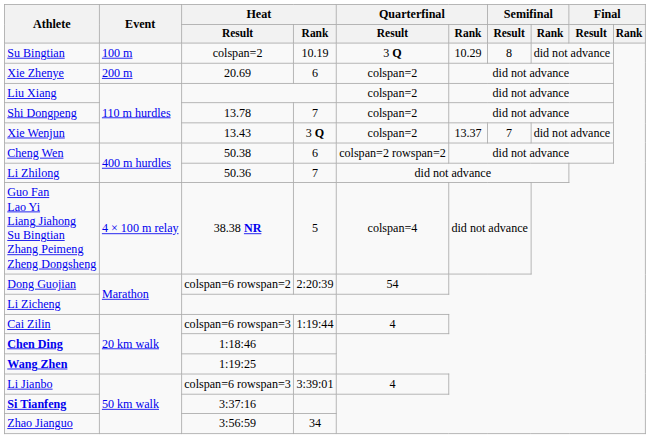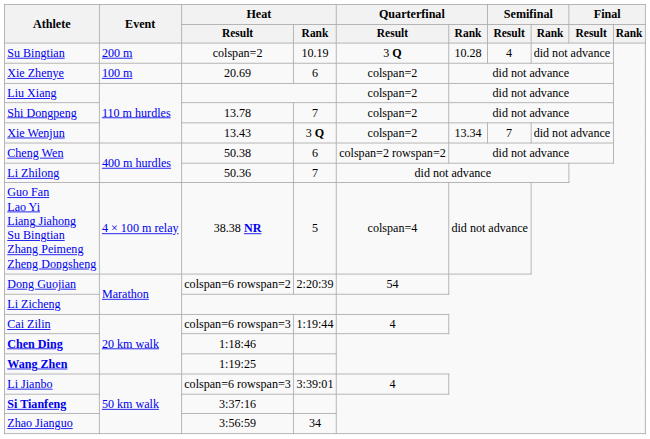(117, 53) 100 m -> (117, 53) 200 m
(468, 53) 10.29 -> (468, 53) 10.28
(509, 53) 8 -> (509, 53) 4
(117, 73) 200 m -> (117, 73) 100 m
(468, 133) 13.37 -> (468, 133) 13.34
